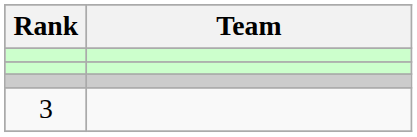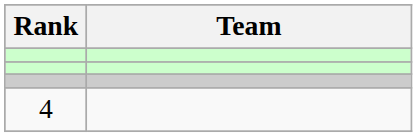(46, 108) 3 -> (46, 108) 4
